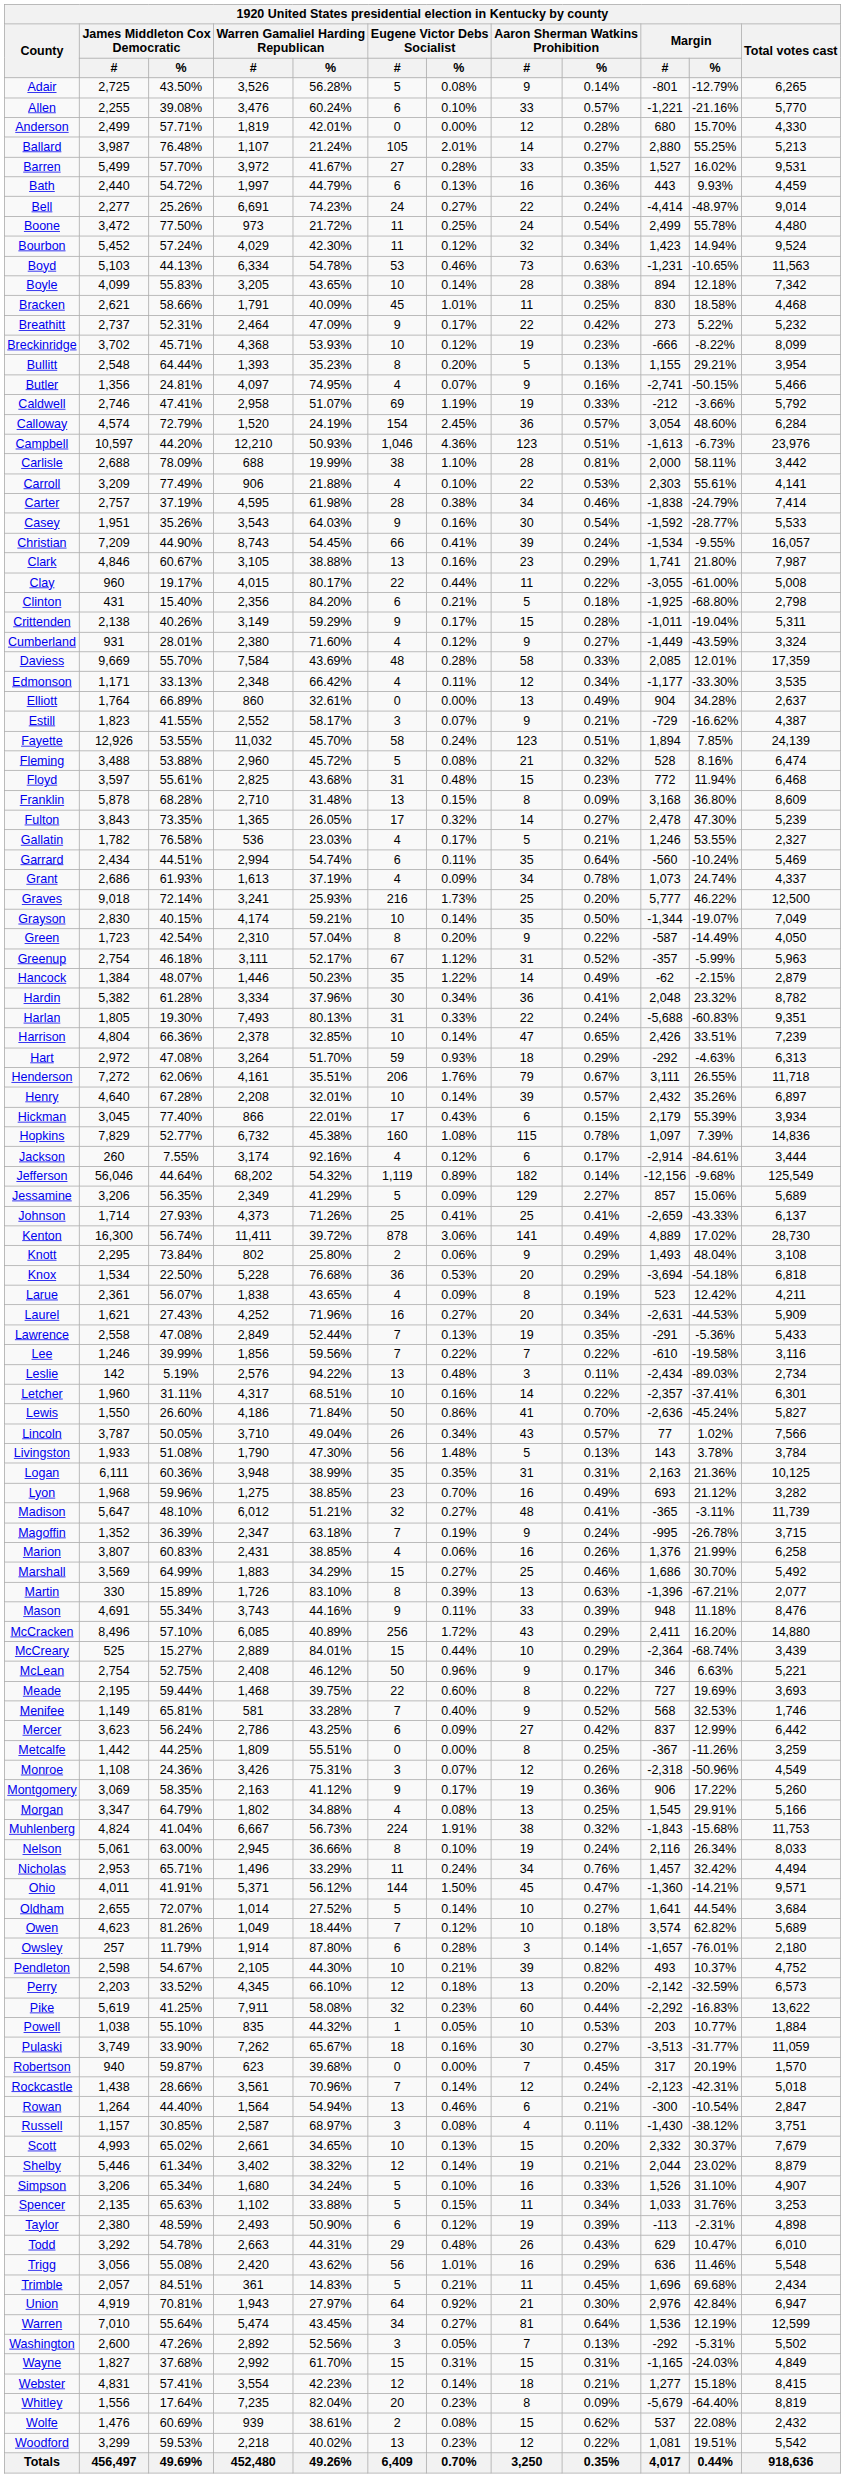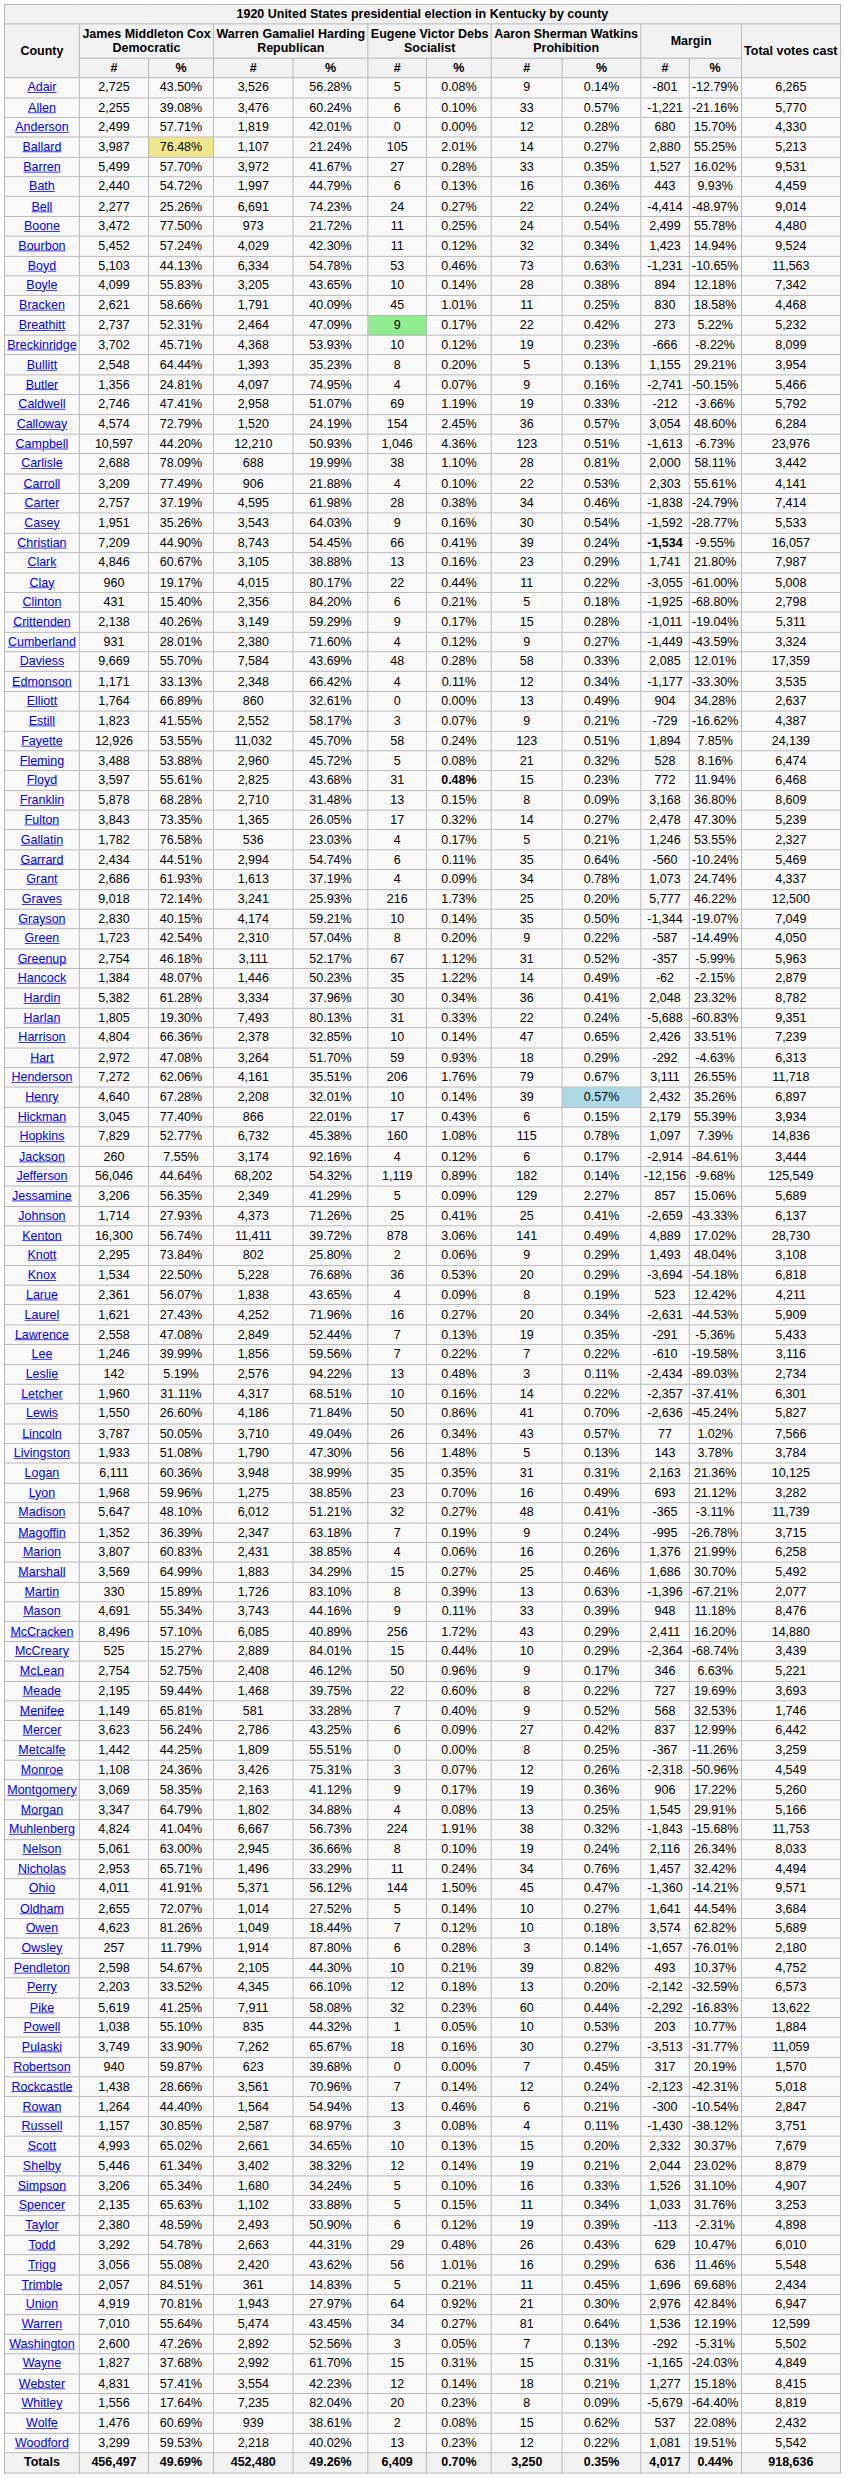(181, 147) no background -> (181, 147) khaki background
(397, 325) no background -> (397, 325) lightgreen background
(665, 543) normal -> (665, 543) bold
(459, 780) normal -> (459, 780) bold
(602, 1097) no background -> (602, 1097) lightblue background
